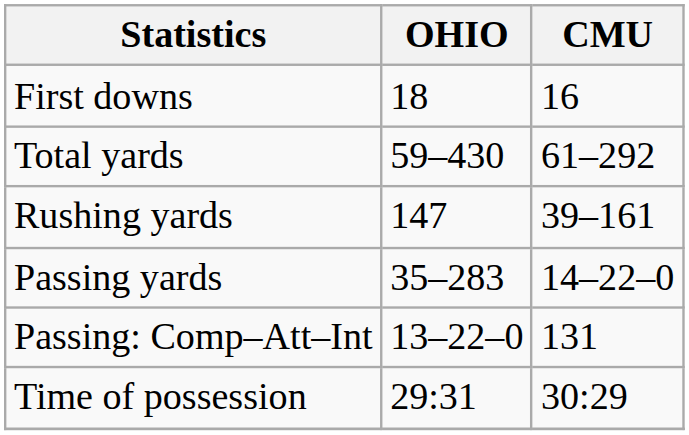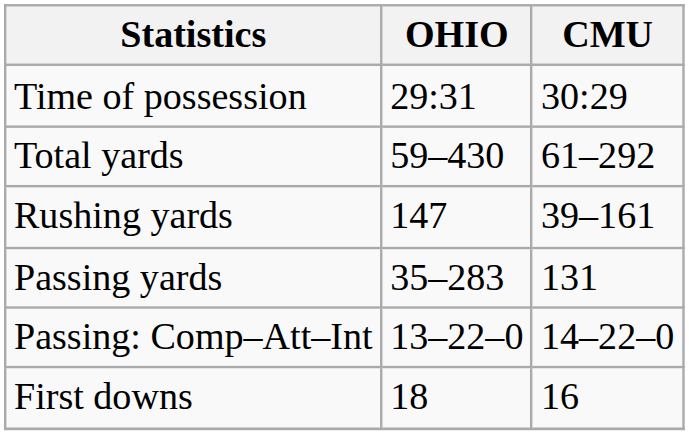rows swapped: (103, 95) <-> (160, 397)
(608, 276) 14–22–0 -> (570, 276) 131
(570, 336) 131 -> (608, 336) 14–22–0
